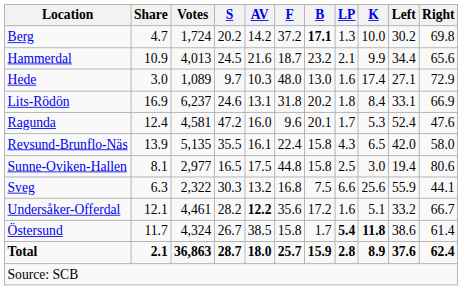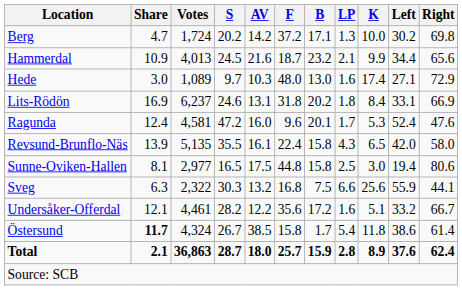(320, 36) bold -> (320, 36) normal
(260, 209) bold -> (260, 209) normal
(156, 230) normal -> (156, 230) bold
(347, 230) bold -> (347, 230) normal
(374, 230) bold -> (374, 230) normal
